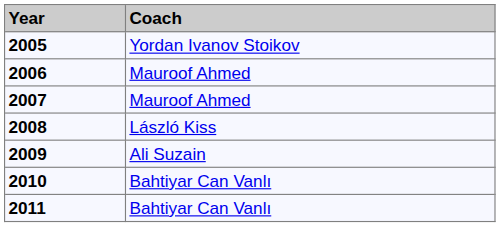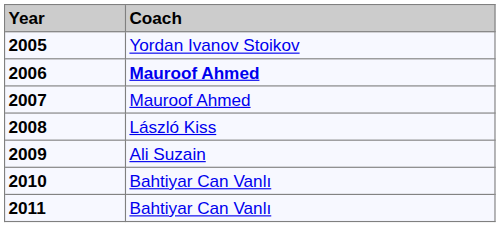(190, 72) normal -> (194, 72) bold
